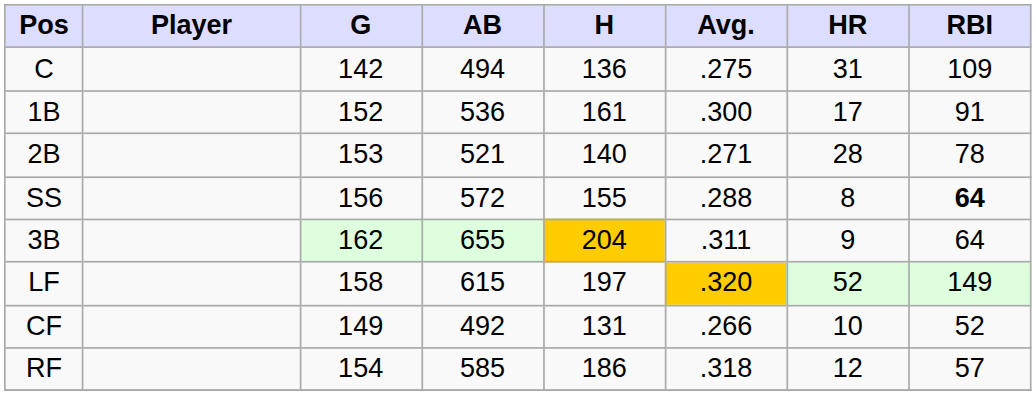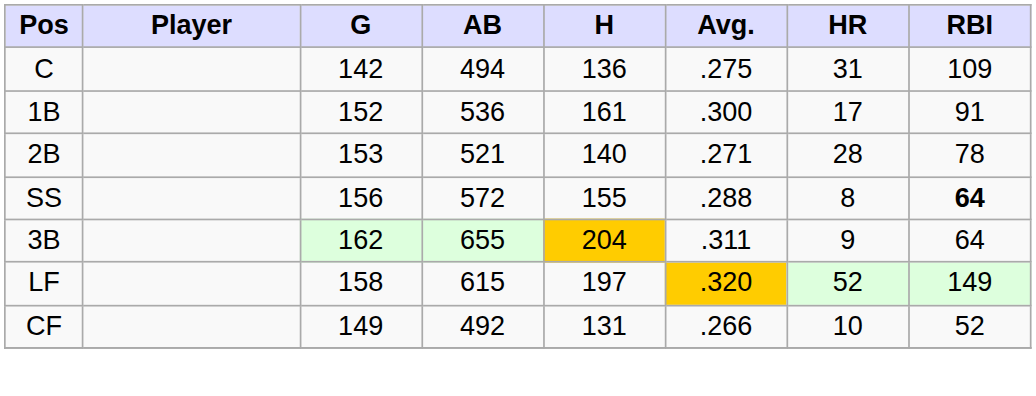- row: (44, 369)
